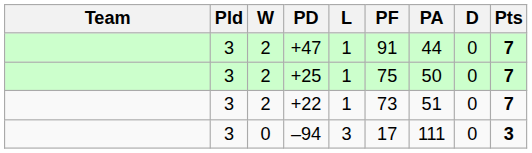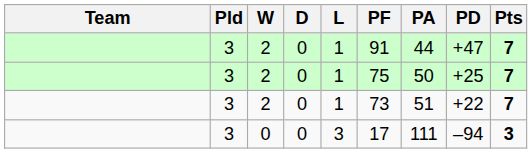columns swapped: (472, 18) <-> (306, 18)
